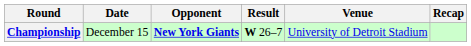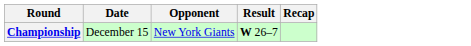- column: (358, 13)
(196, 32) bold -> (194, 32) normal
